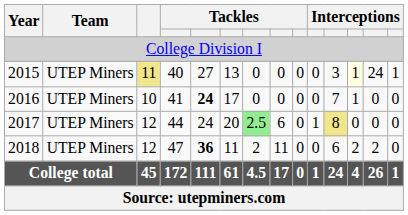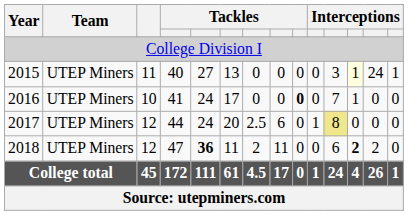(149, 73) khaki background -> (149, 73) no background
(205, 98) bold -> (205, 98) normal
(300, 98) normal -> (300, 98) bold
(256, 123) lightgreen background -> (256, 123) no background
(356, 148) normal -> (356, 148) bold
